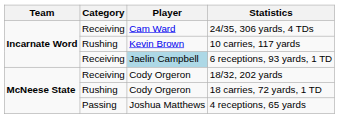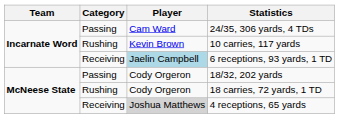(103, 28) Receiving -> (99, 28) Passing
(103, 74) Receiving -> (99, 74) Passing
(99, 105) Passing -> (103, 105) Receiving
(167, 105) no background -> (167, 105) lightgrey background
